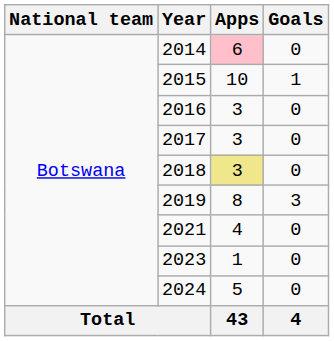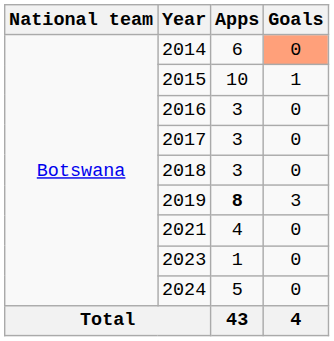(237, 50) pink background -> (237, 50) no background
(296, 50) no background -> (296, 50) lightsalmon background
(237, 170) khaki background -> (237, 170) no background
(237, 200) normal -> (237, 200) bold
